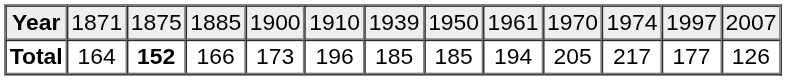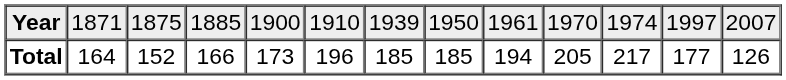(156, 56) bold -> (156, 56) normal
